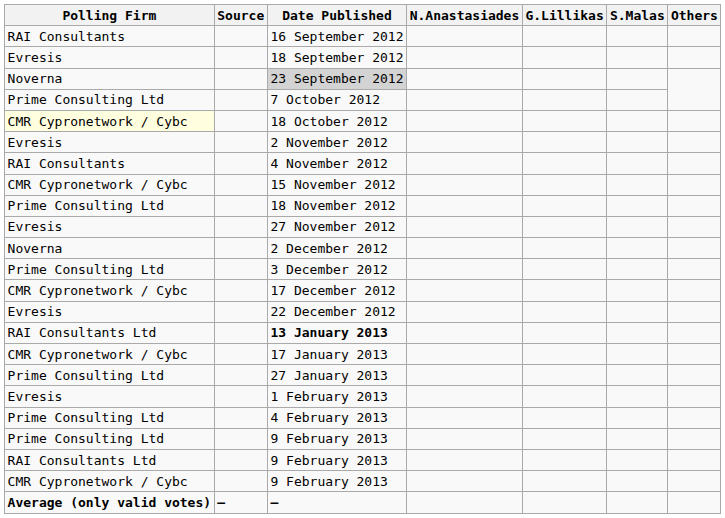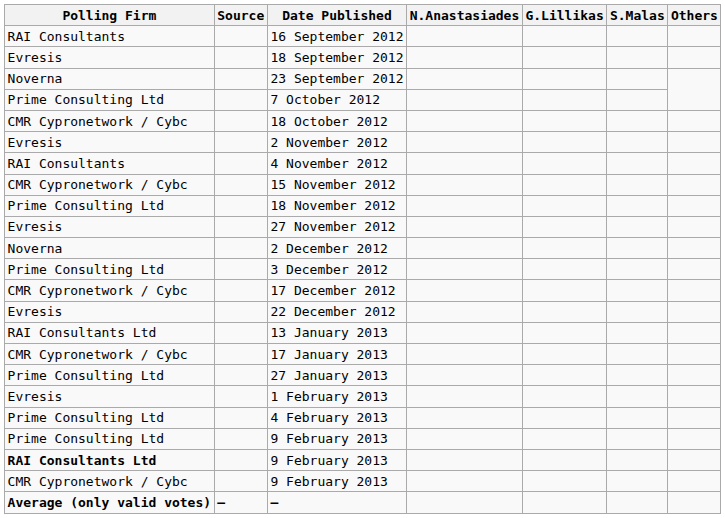(337, 79) lightgrey background -> (337, 79) no background
(98, 121) lightyellow background -> (98, 121) no background
(329, 333) bold -> (329, 333) normal
(82, 460) normal -> (82, 460) bold
